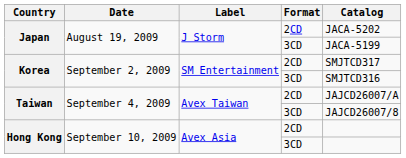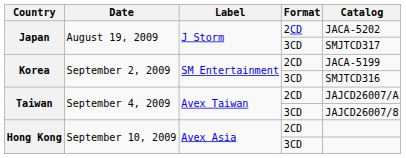(353, 46) JACA-5199 -> (353, 46) SMJTCD317
(353, 62) SMJTCD317 -> (353, 62) JACA-5199
